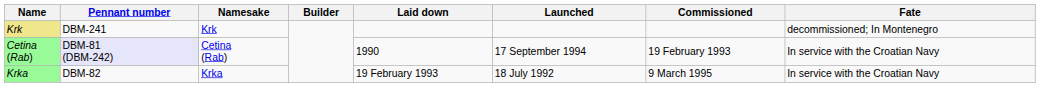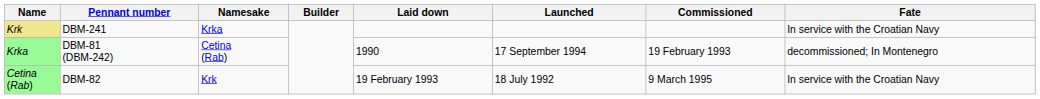(209, 29) Krk -> (212, 29) Krka
(863, 29) decommissioned; In Montenegro -> (863, 29) In service with the Croatian Navy
(22, 51) Cetina (Rab) -> (17, 51) Krka
(88, 51) lavender background -> (88, 51) no background
(863, 51) In service with the Croatian Navy -> (863, 51) decommissioned; In Montenegro
(17, 73) Krka -> (22, 79) Cetina (Rab)
(212, 73) Krka -> (209, 79) Krk
